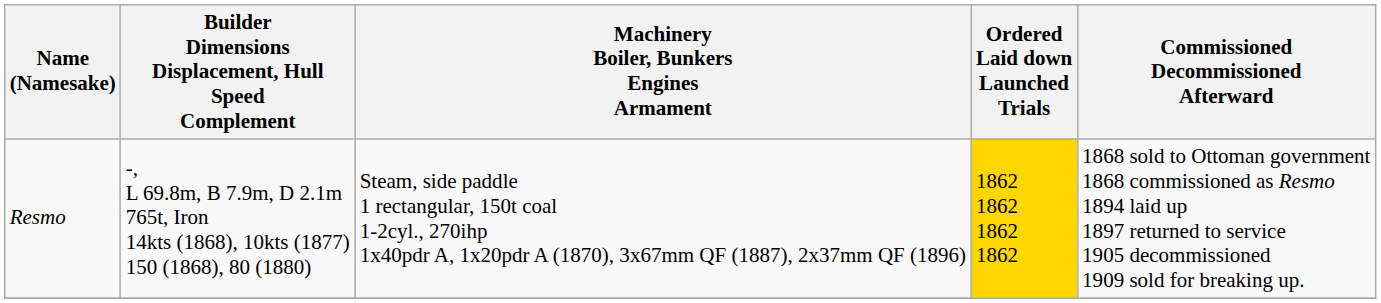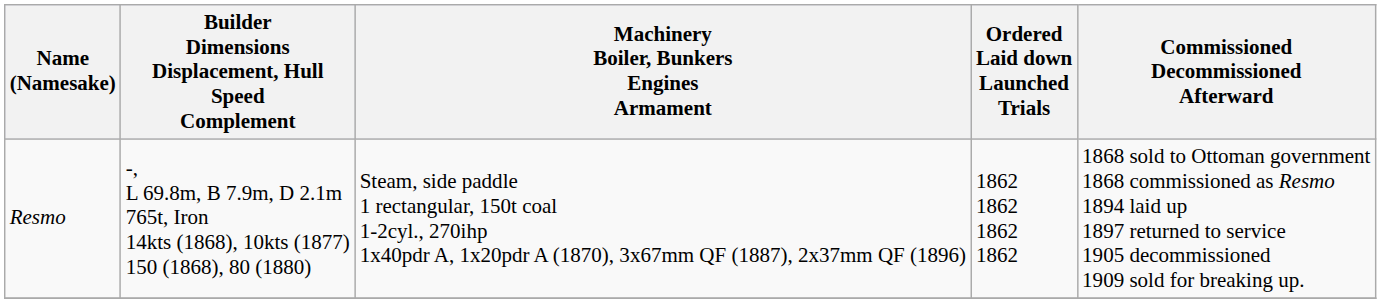(997, 218) gold background -> (997, 218) no background
